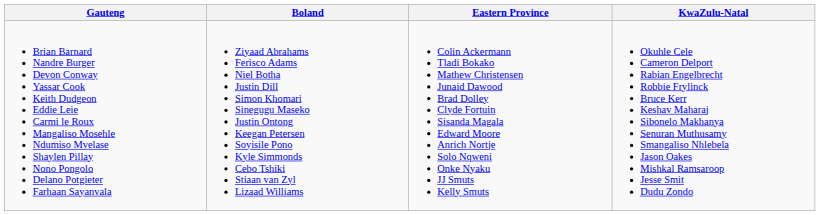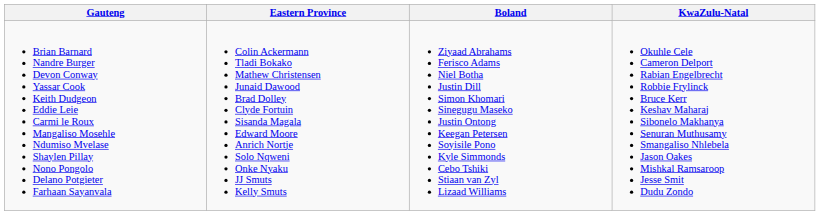columns swapped: (510, 12) <-> (308, 12)
